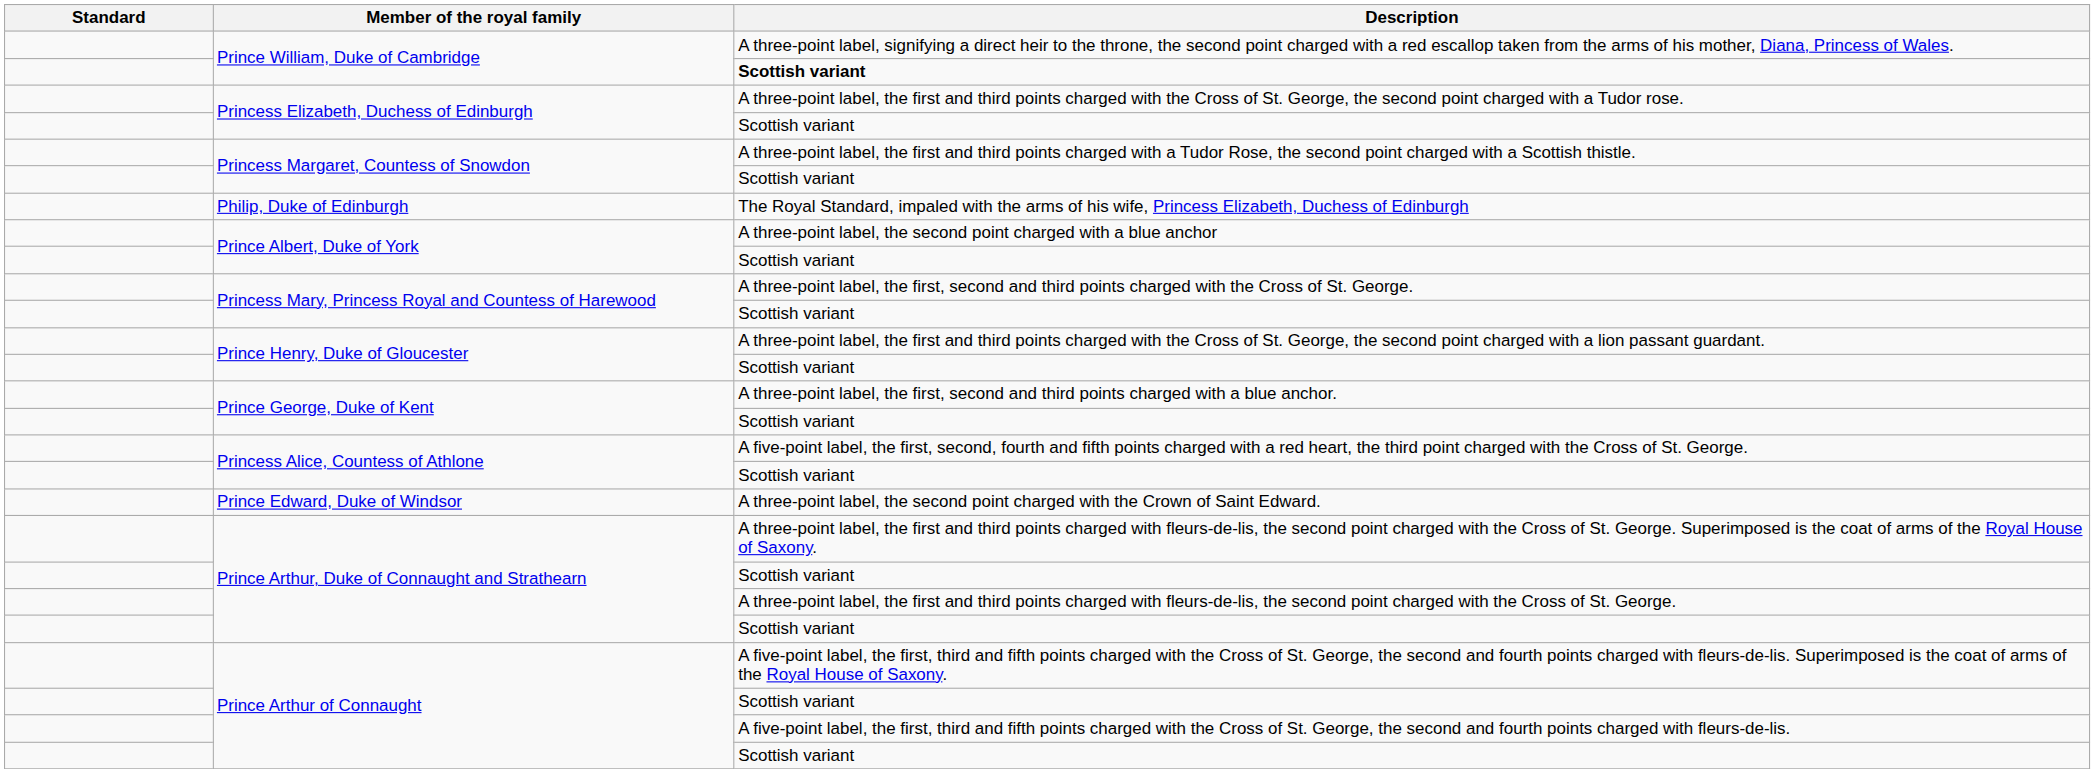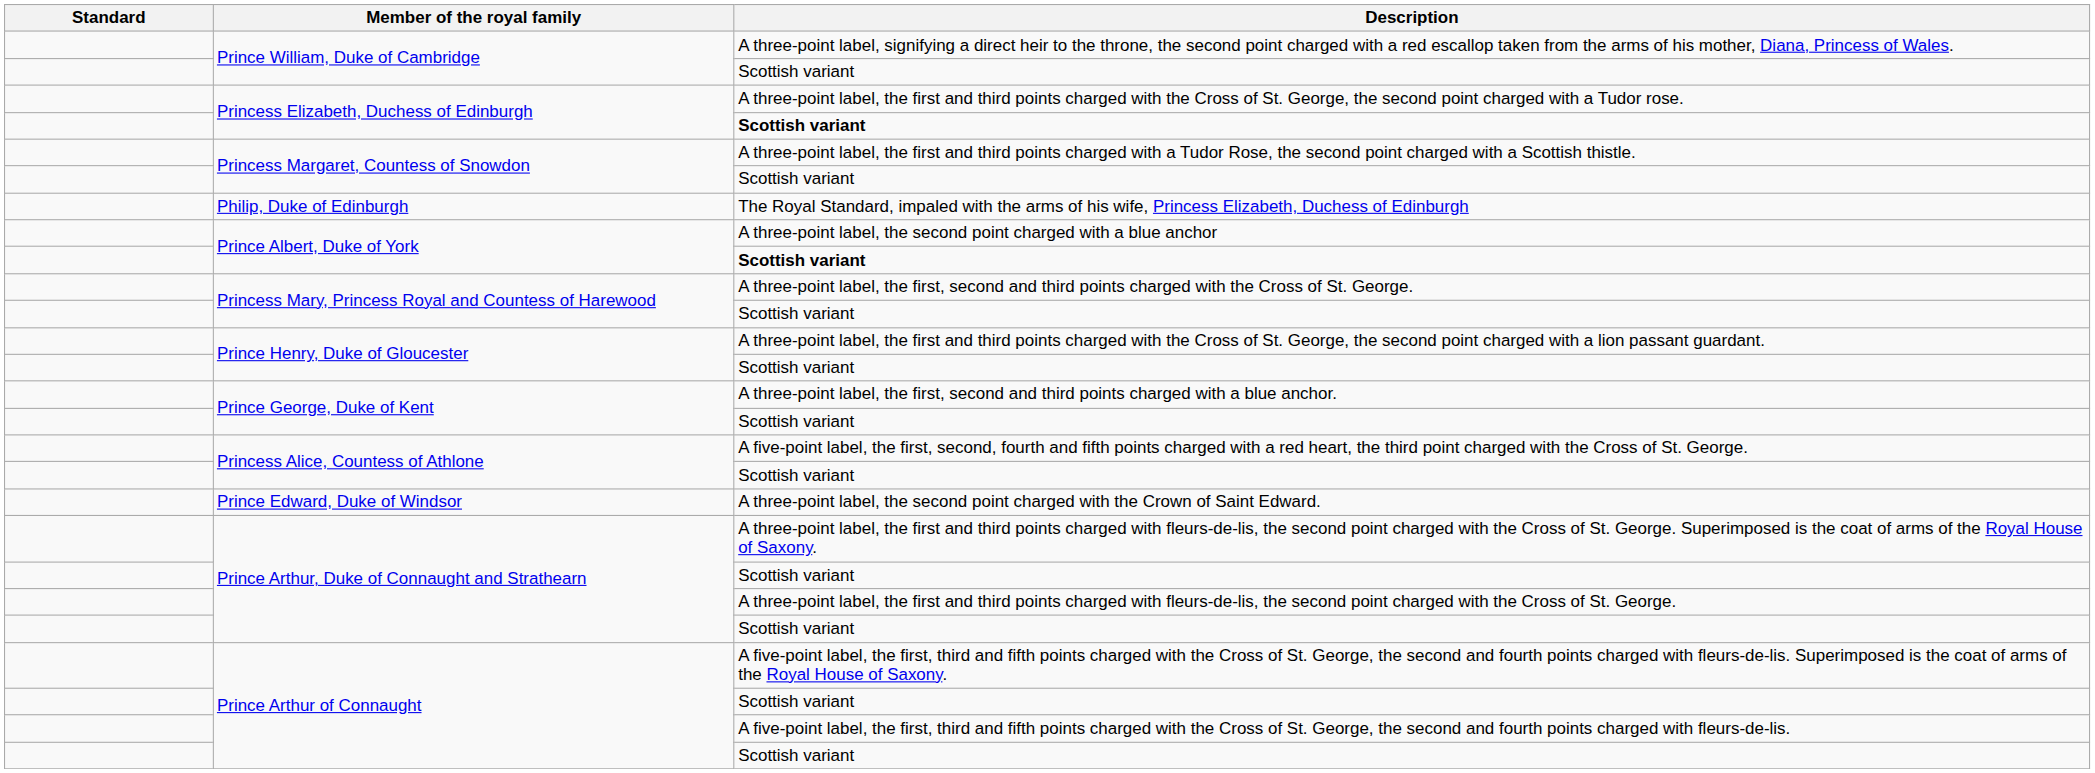(802, 71) bold -> (796, 71) normal
(796, 125) normal -> (802, 125) bold
(796, 260) normal -> (802, 260) bold
